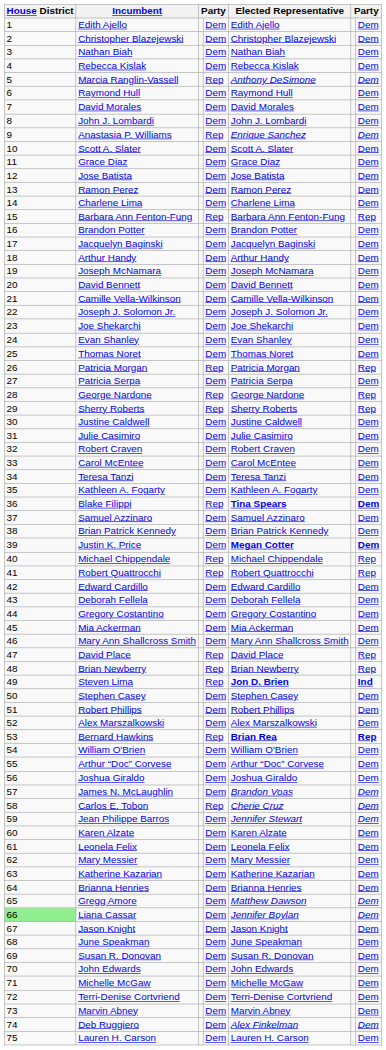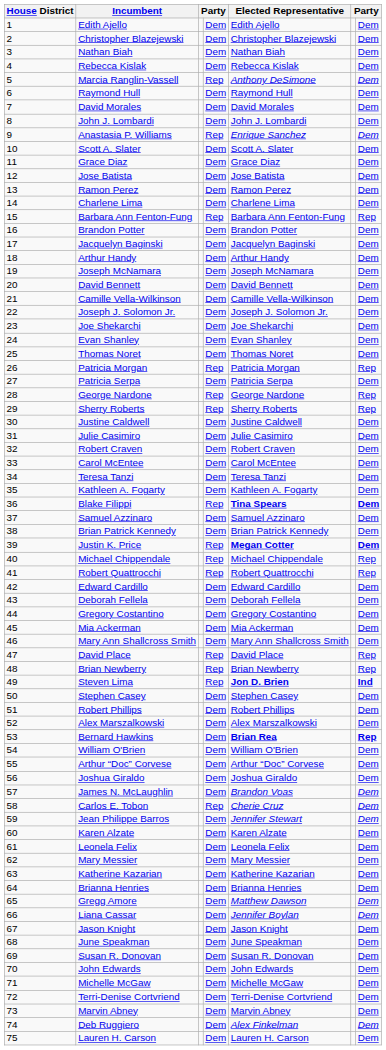(216, 545) Dem -> (214, 545) Rep
(214, 737) Rep -> (216, 737) Dem
(12, 915) lightgreen background -> (12, 915) no background
